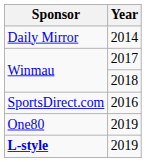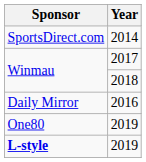(43, 37) Daily Mirror -> (56, 37) SportsDirect.com
(56, 102) SportsDirect.com -> (43, 102) Daily Mirror
